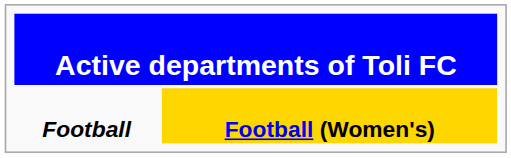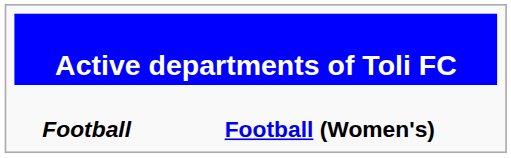(330, 128) gold background -> (330, 128) no background
